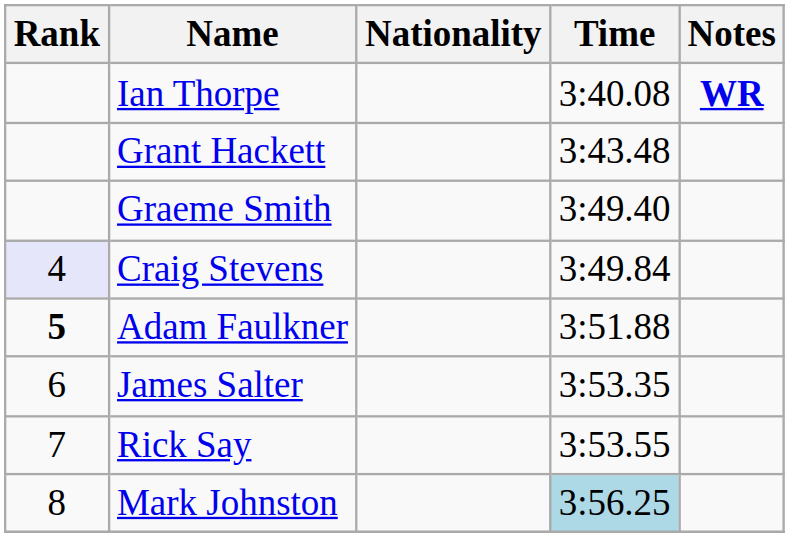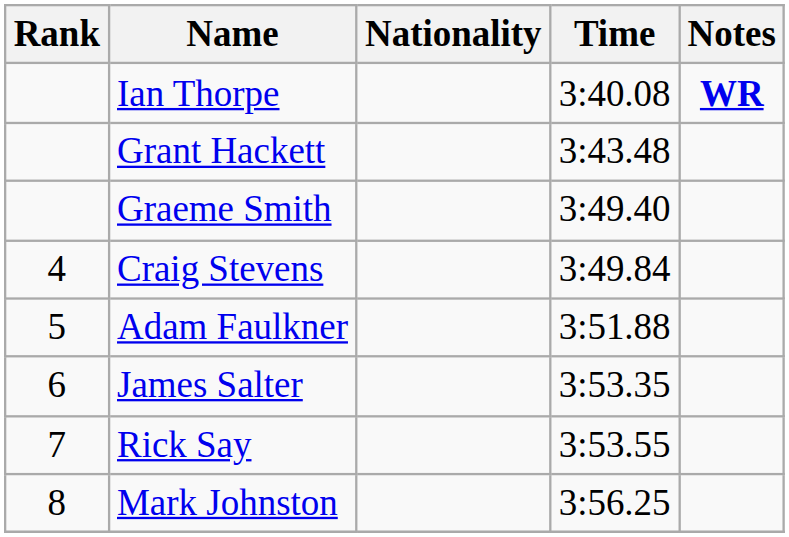(57, 268) lavender background -> (57, 268) no background
(57, 326) bold -> (57, 326) normal
(615, 502) lightblue background -> (615, 502) no background
